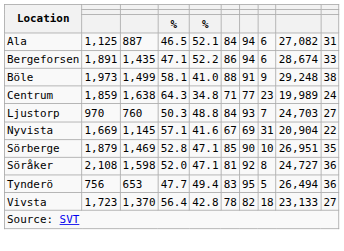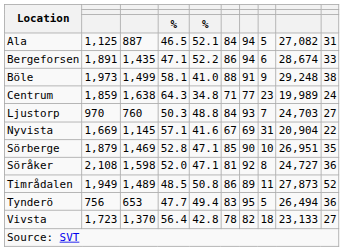(264, 42) 6 -> (264, 42) 5
+ row: (40, 184)
